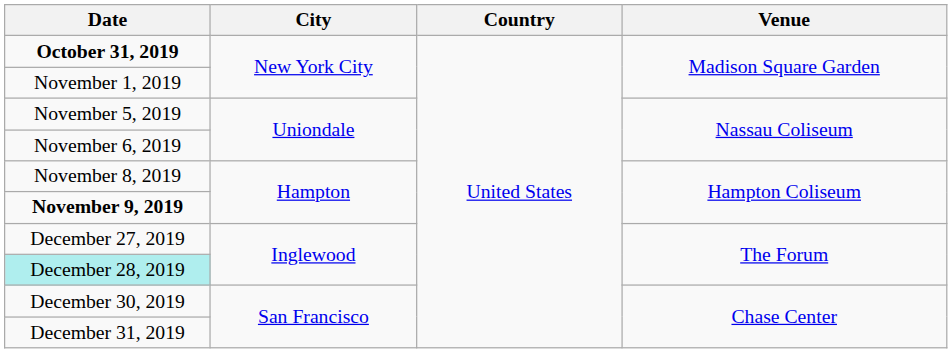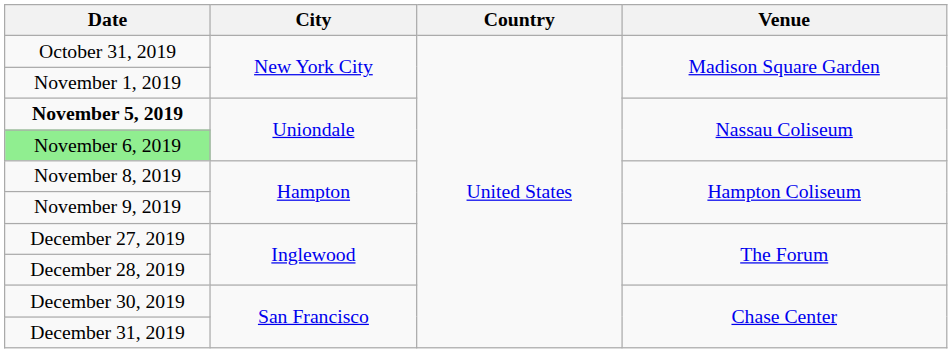(108, 51) bold -> (108, 51) normal
(108, 113) normal -> (108, 113) bold
(108, 144) no background -> (108, 144) lightgreen background
(108, 207) bold -> (108, 207) normal
(108, 269) paleturquoise background -> (108, 269) no background
